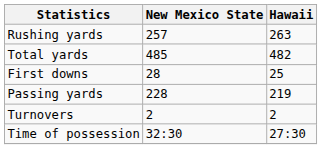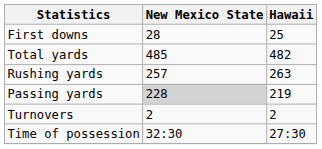rows swapped: (48, 74) <-> (55, 34)
(157, 94) no background -> (157, 94) lightgrey background
